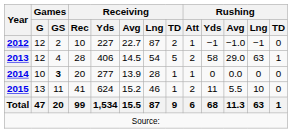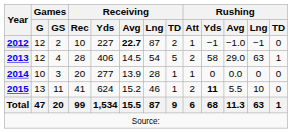(132, 43) normal -> (132, 43) bold
(58, 74) bold -> (58, 74) normal
(212, 89) normal -> (212, 89) bold
